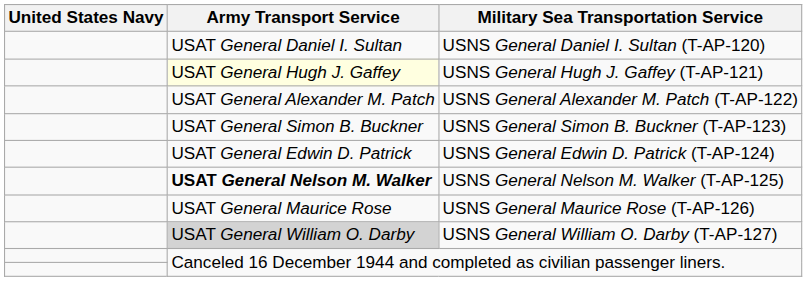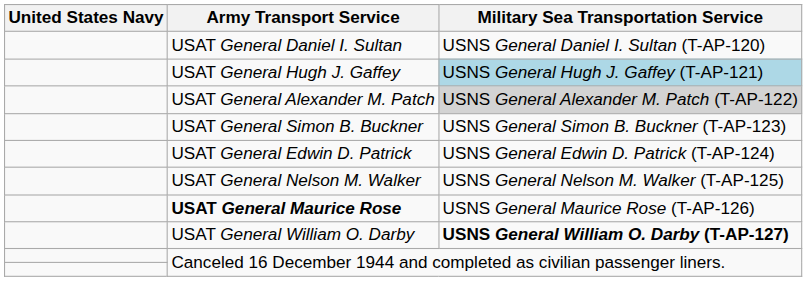(286, 72) lightyellow background -> (286, 72) no background
(603, 72) no background -> (603, 72) lightblue background
(620, 99) no background -> (620, 99) lightgrey background
(301, 180) bold -> (296, 180) normal
(282, 208) normal -> (286, 208) bold
(293, 235) lightgrey background -> (293, 235) no background
(610, 235) normal -> (616, 235) bold
